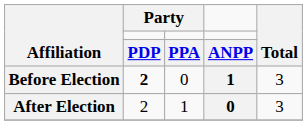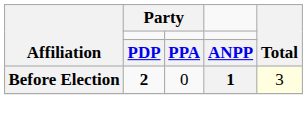(279, 79) no background -> (279, 79) lightyellow background
- row: (64, 106)
